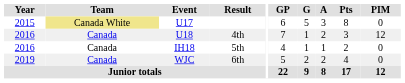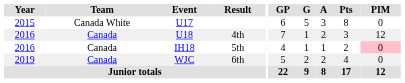(102, 22) khaki background -> (102, 22) no background
(381, 47) no background -> (381, 47) pink background
